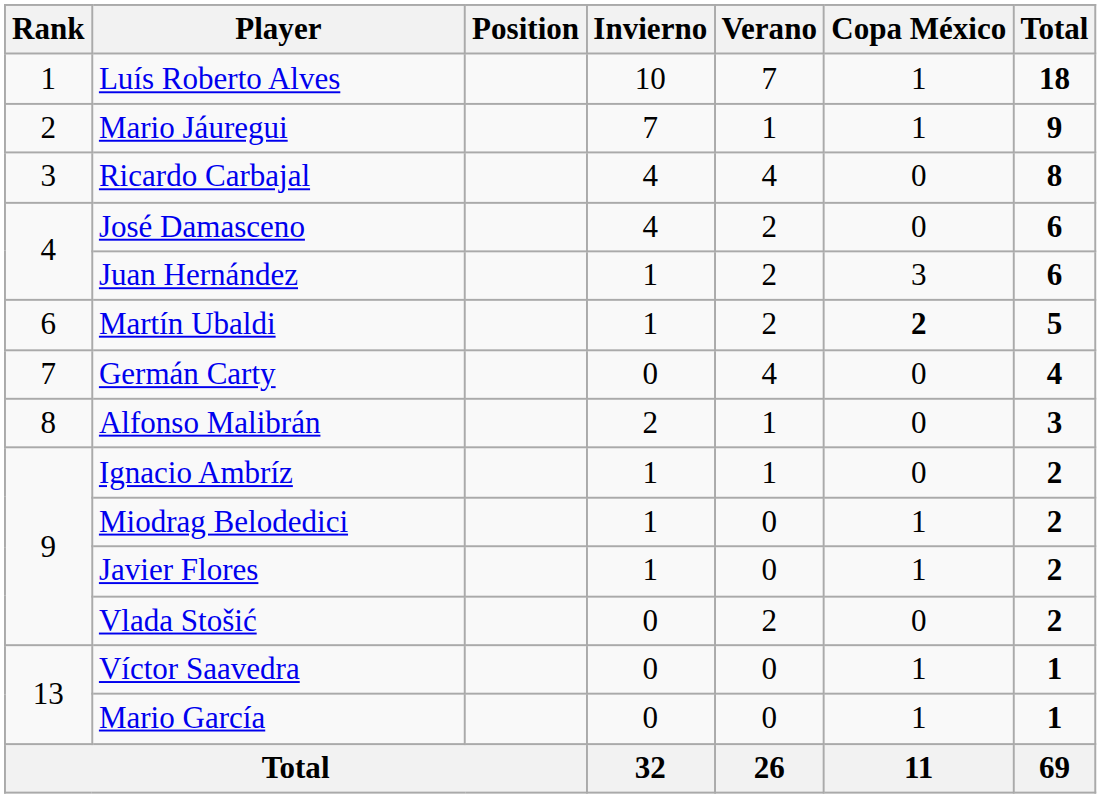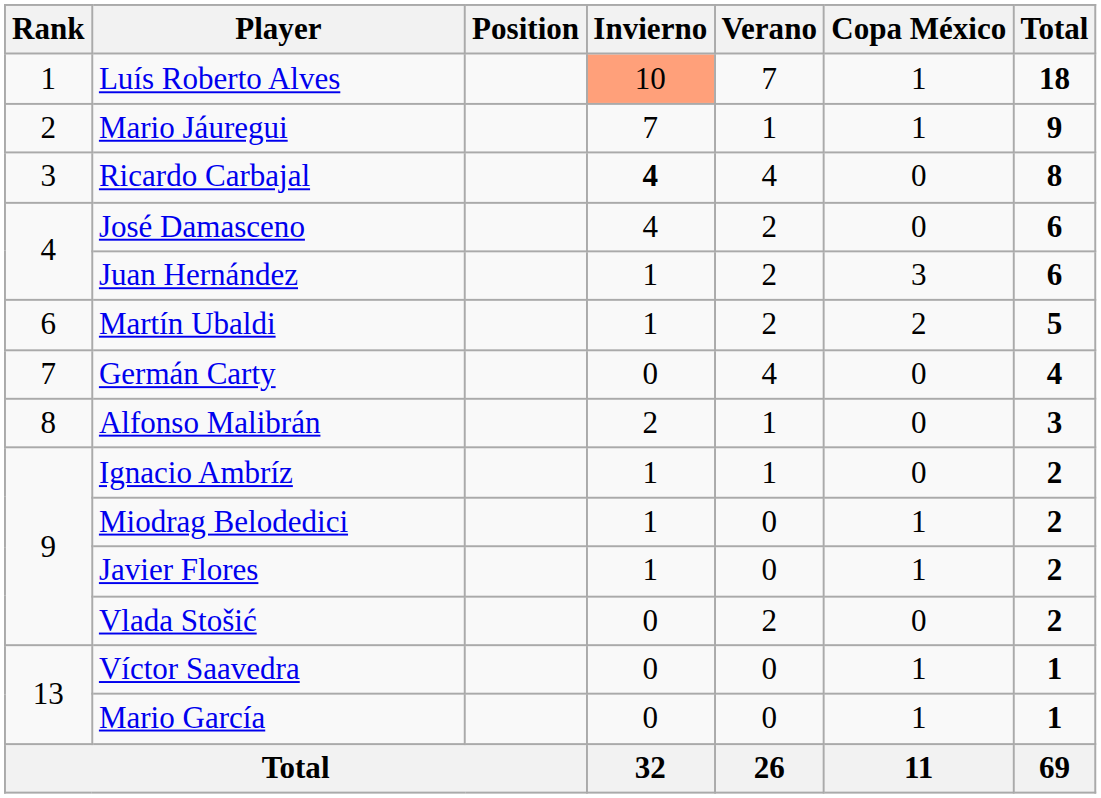(650, 78) no background -> (650, 78) lightsalmon background
(650, 176) normal -> (650, 176) bold
(919, 324) bold -> (919, 324) normal
